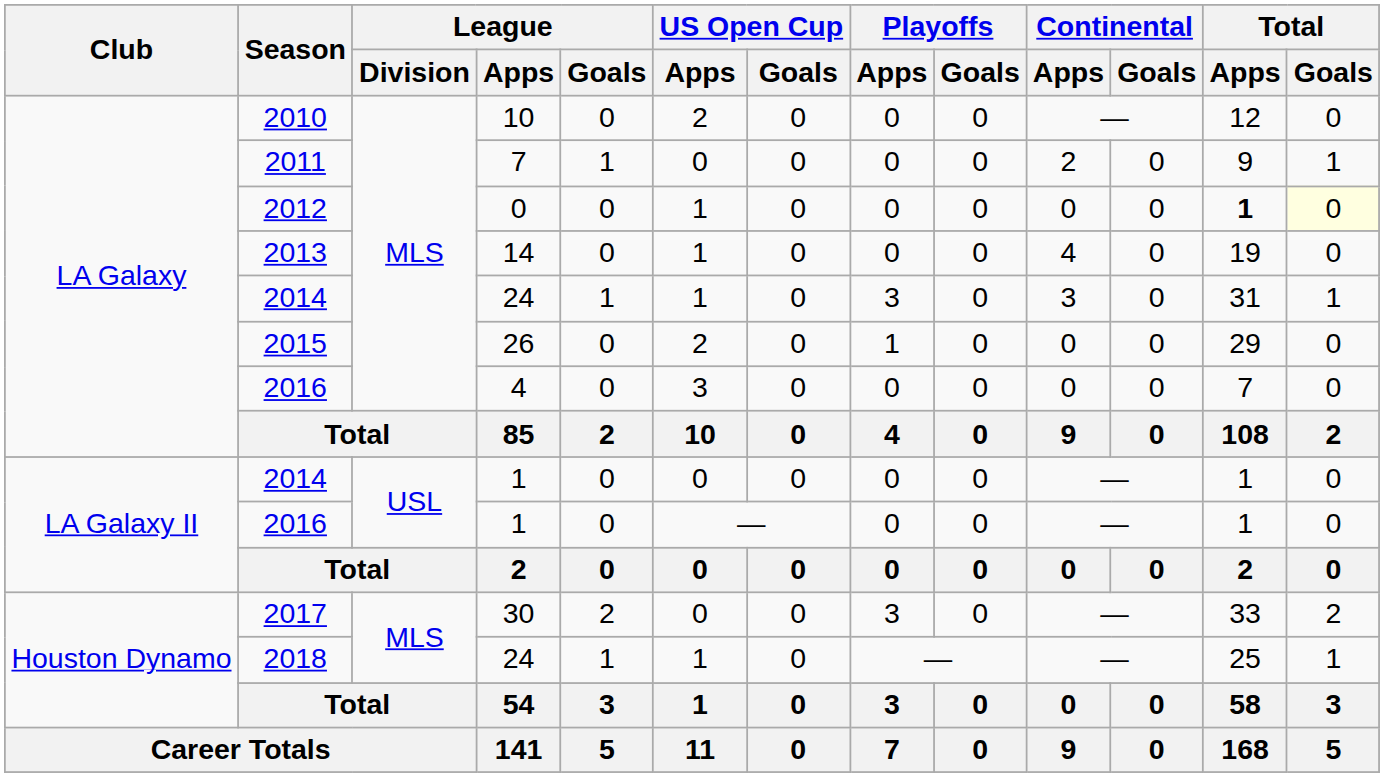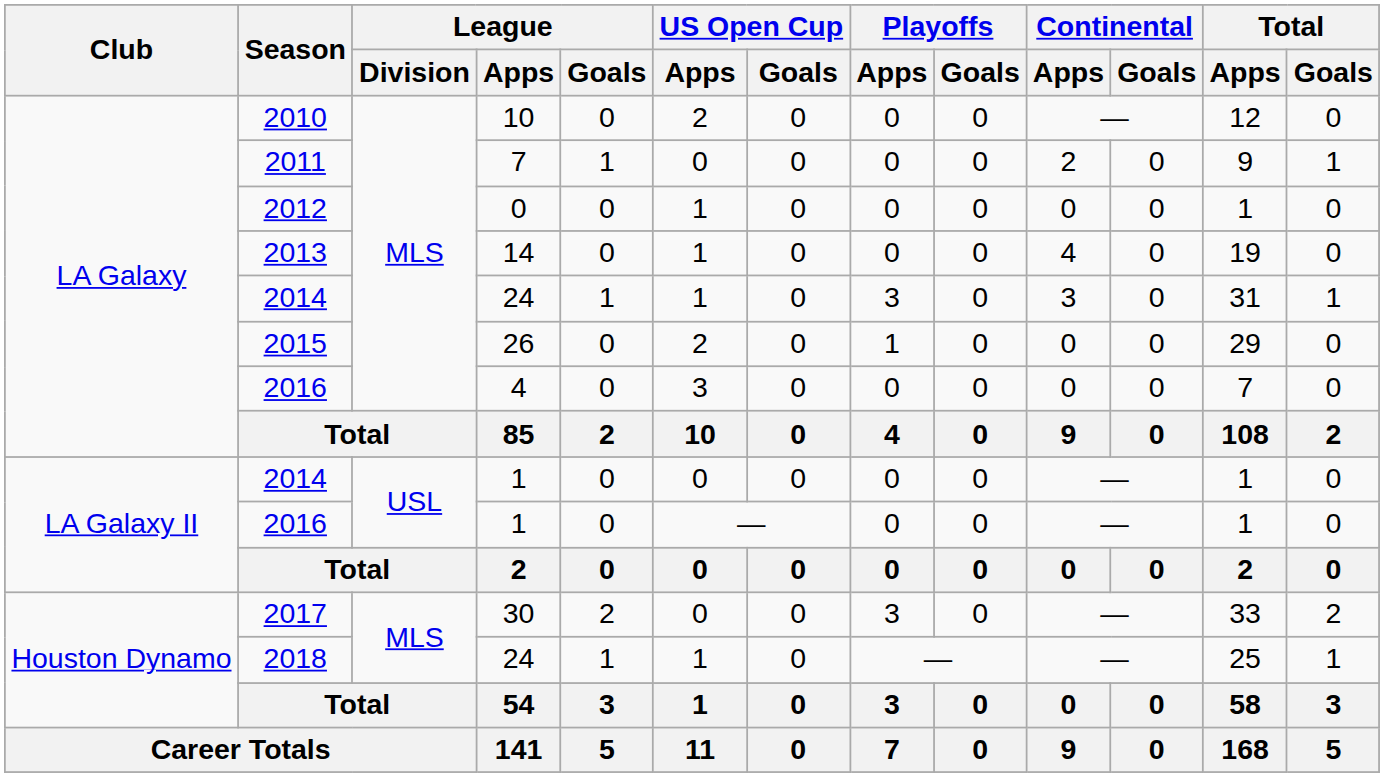(1245, 207) bold -> (1245, 207) normal
(1333, 207) lightyellow background -> (1333, 207) no background
